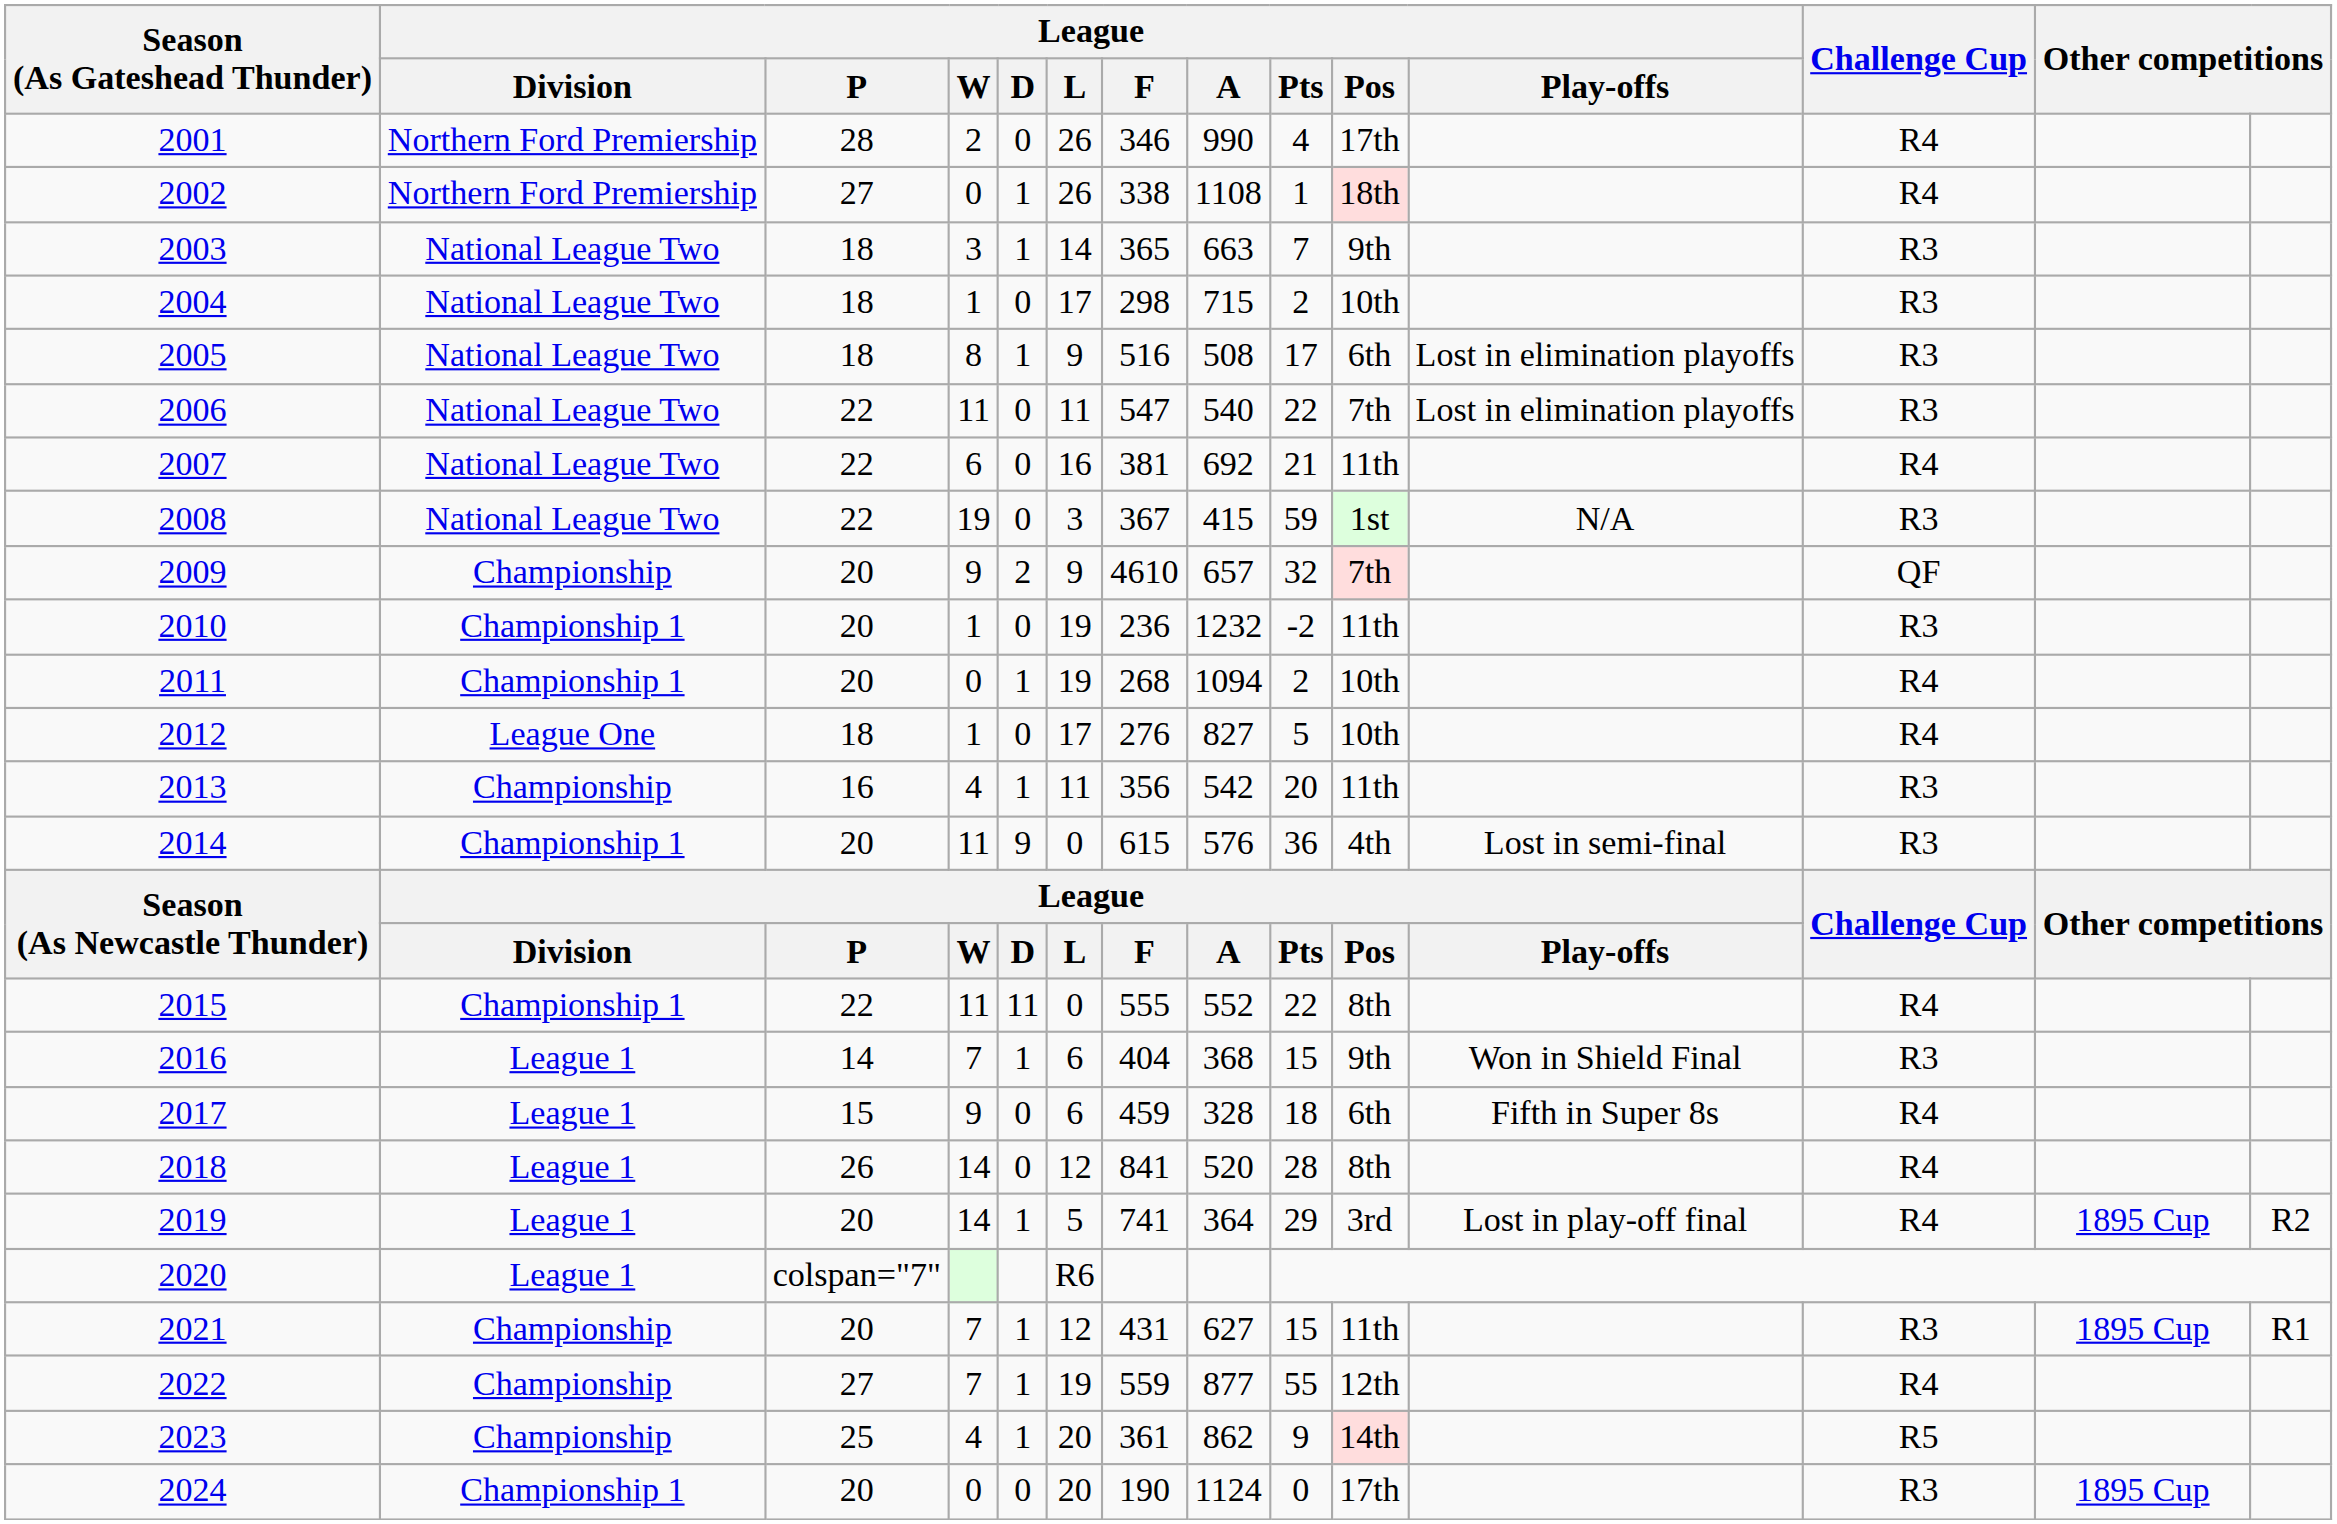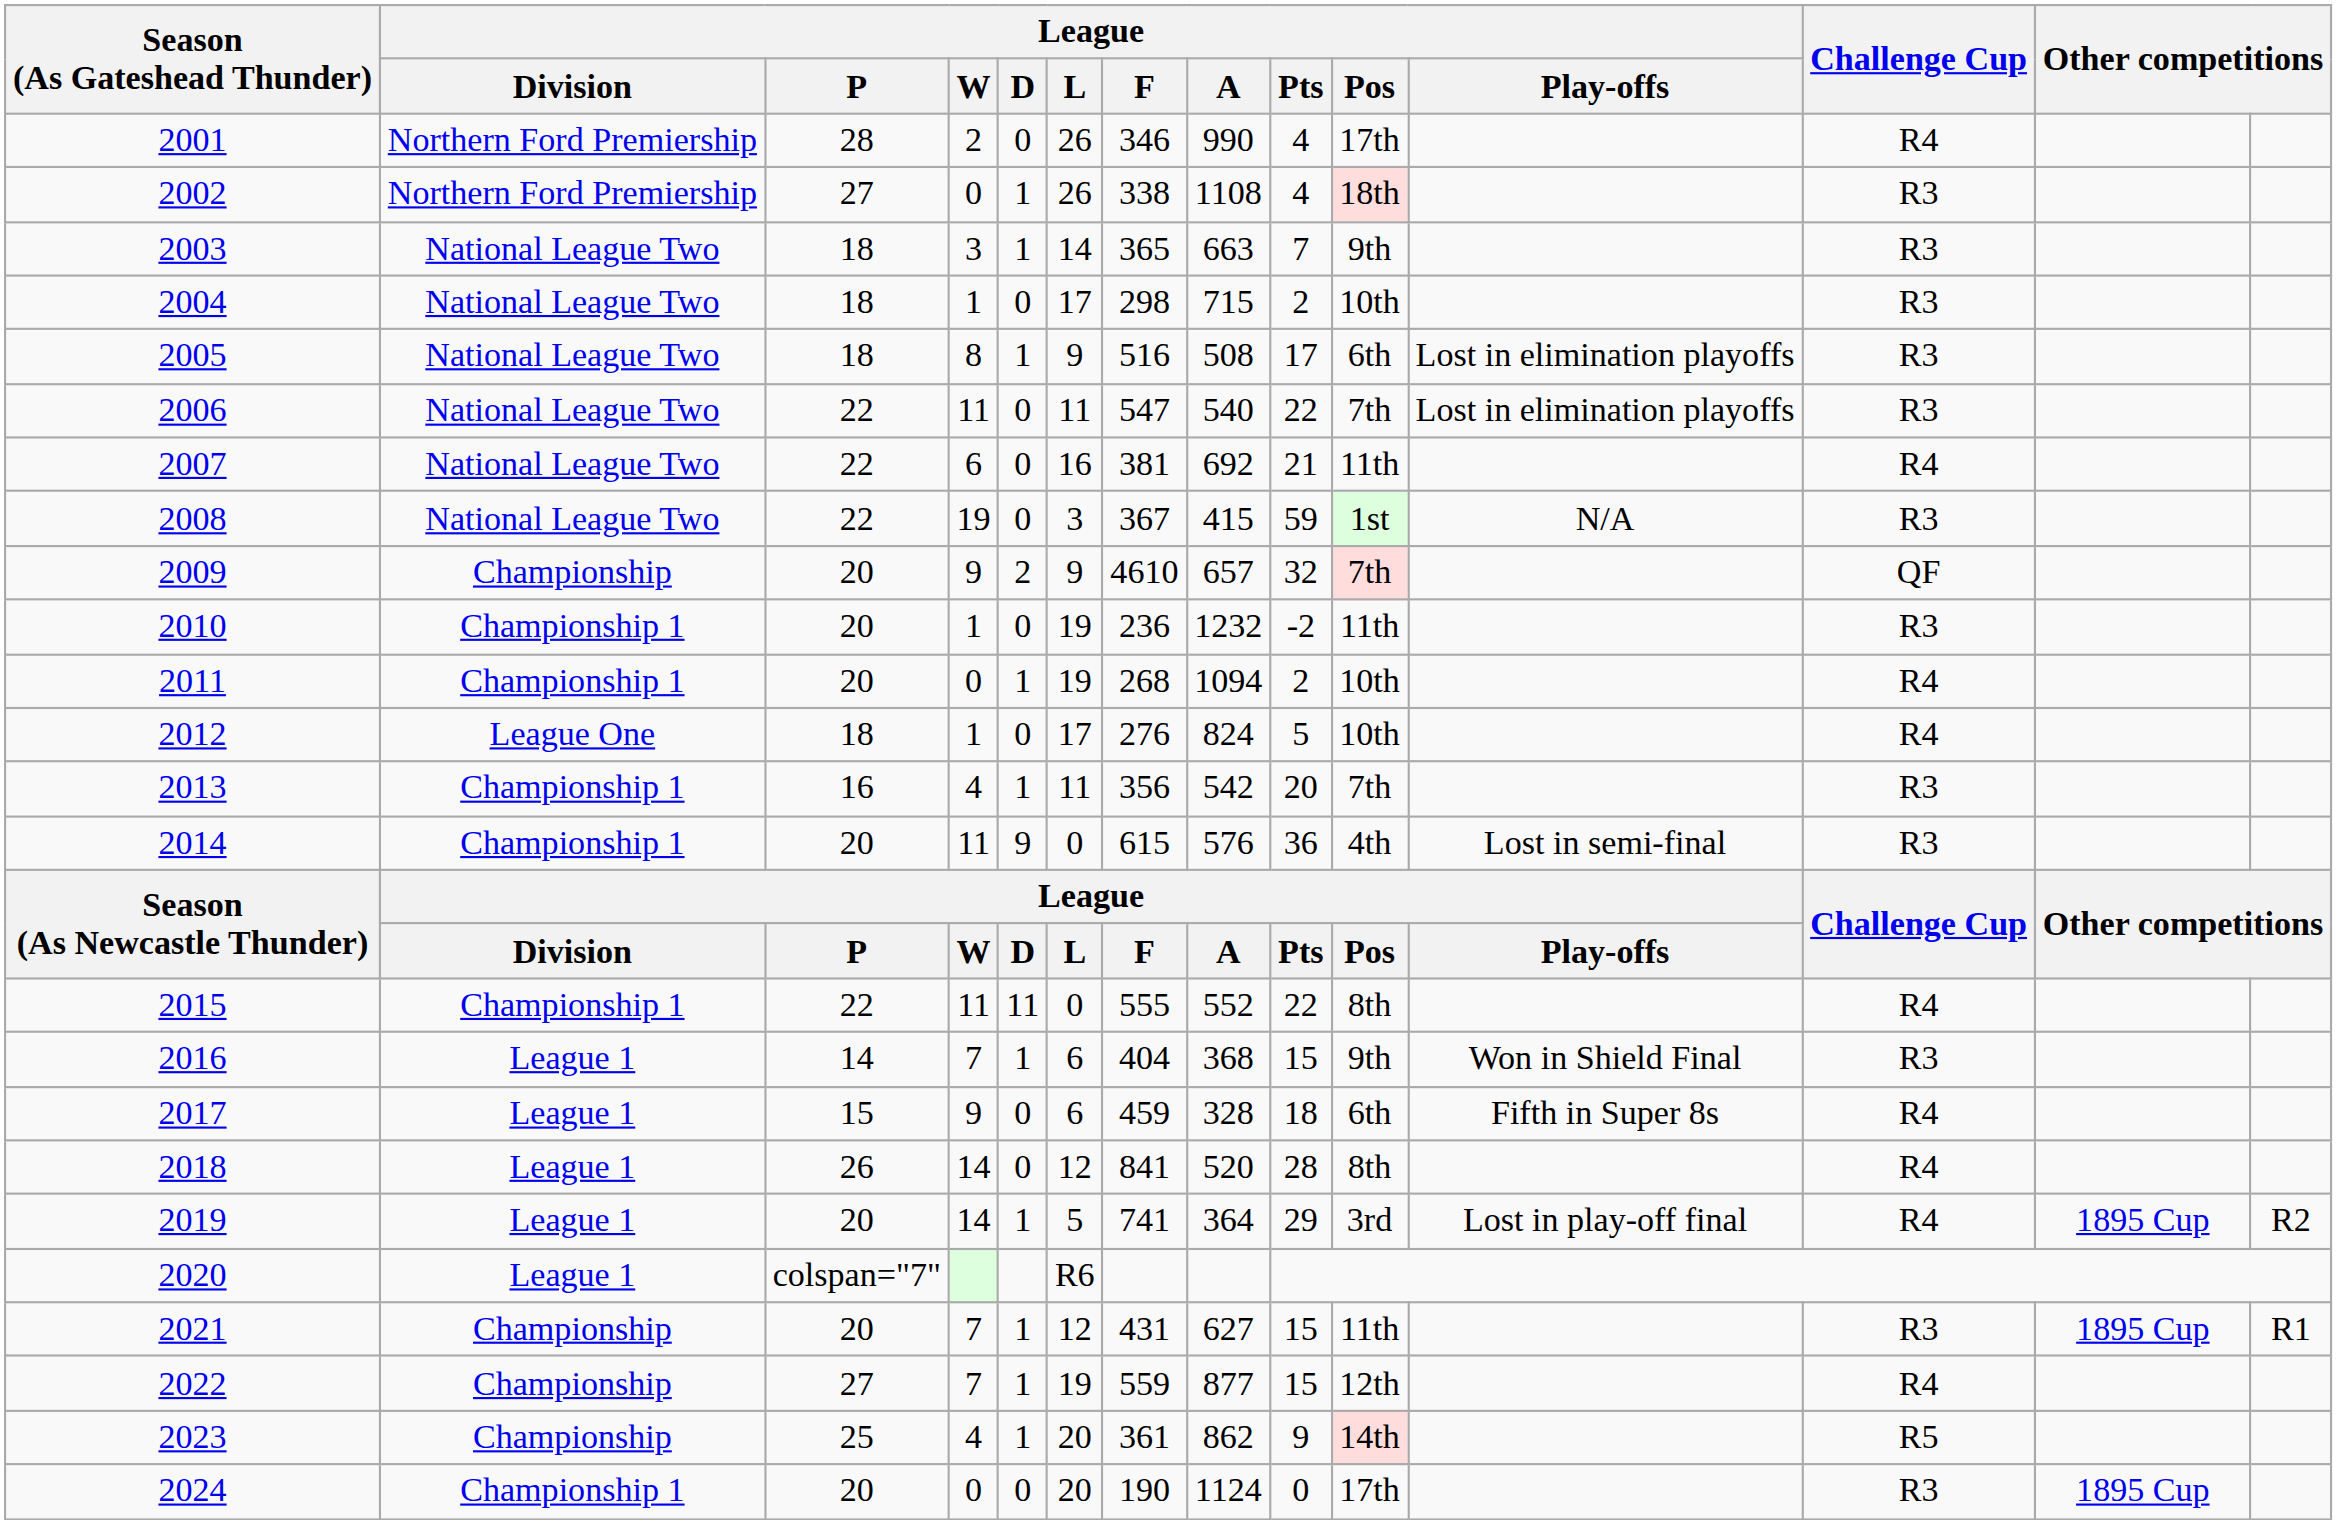(1301, 193) 1 -> (1301, 193) 4
(1919, 193) R4 -> (1919, 193) R3
(1228, 734) 827 -> (1228, 734) 824
(572, 788) Championship -> (572, 788) Championship 1
(1370, 788) 11th -> (1370, 788) 7th
(1301, 1382) 55 -> (1301, 1382) 15
